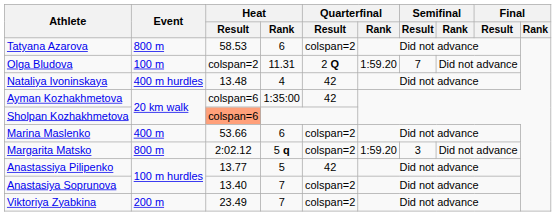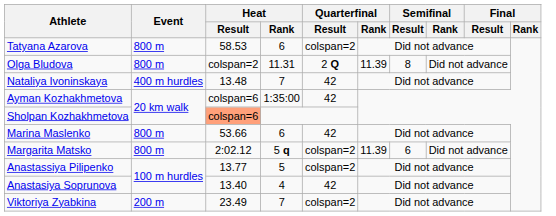(149, 64) 100 m -> (149, 64) 800 m
(379, 64) 1:59.20 -> (374, 64) 11.39
(418, 64) 7 -> (408, 64) 8
(282, 82) 4 -> (282, 82) 7
(149, 133) 400 m -> (149, 133) 800 m
(330, 133) colspan=2 -> (330, 133) 42
(379, 151) 1:59.20 -> (374, 151) 11.39
(418, 151) 3 -> (408, 151) 6
(330, 168) 42 -> (330, 168) colspan=2
(282, 185) 7 -> (282, 185) 4
(330, 185) colspan=2 -> (330, 185) 42
